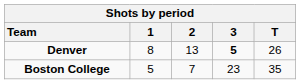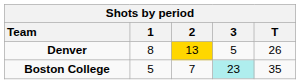(192, 50) no background -> (192, 50) gold background
(233, 50) bold -> (233, 50) normal
(233, 69) no background -> (233, 69) paleturquoise background
